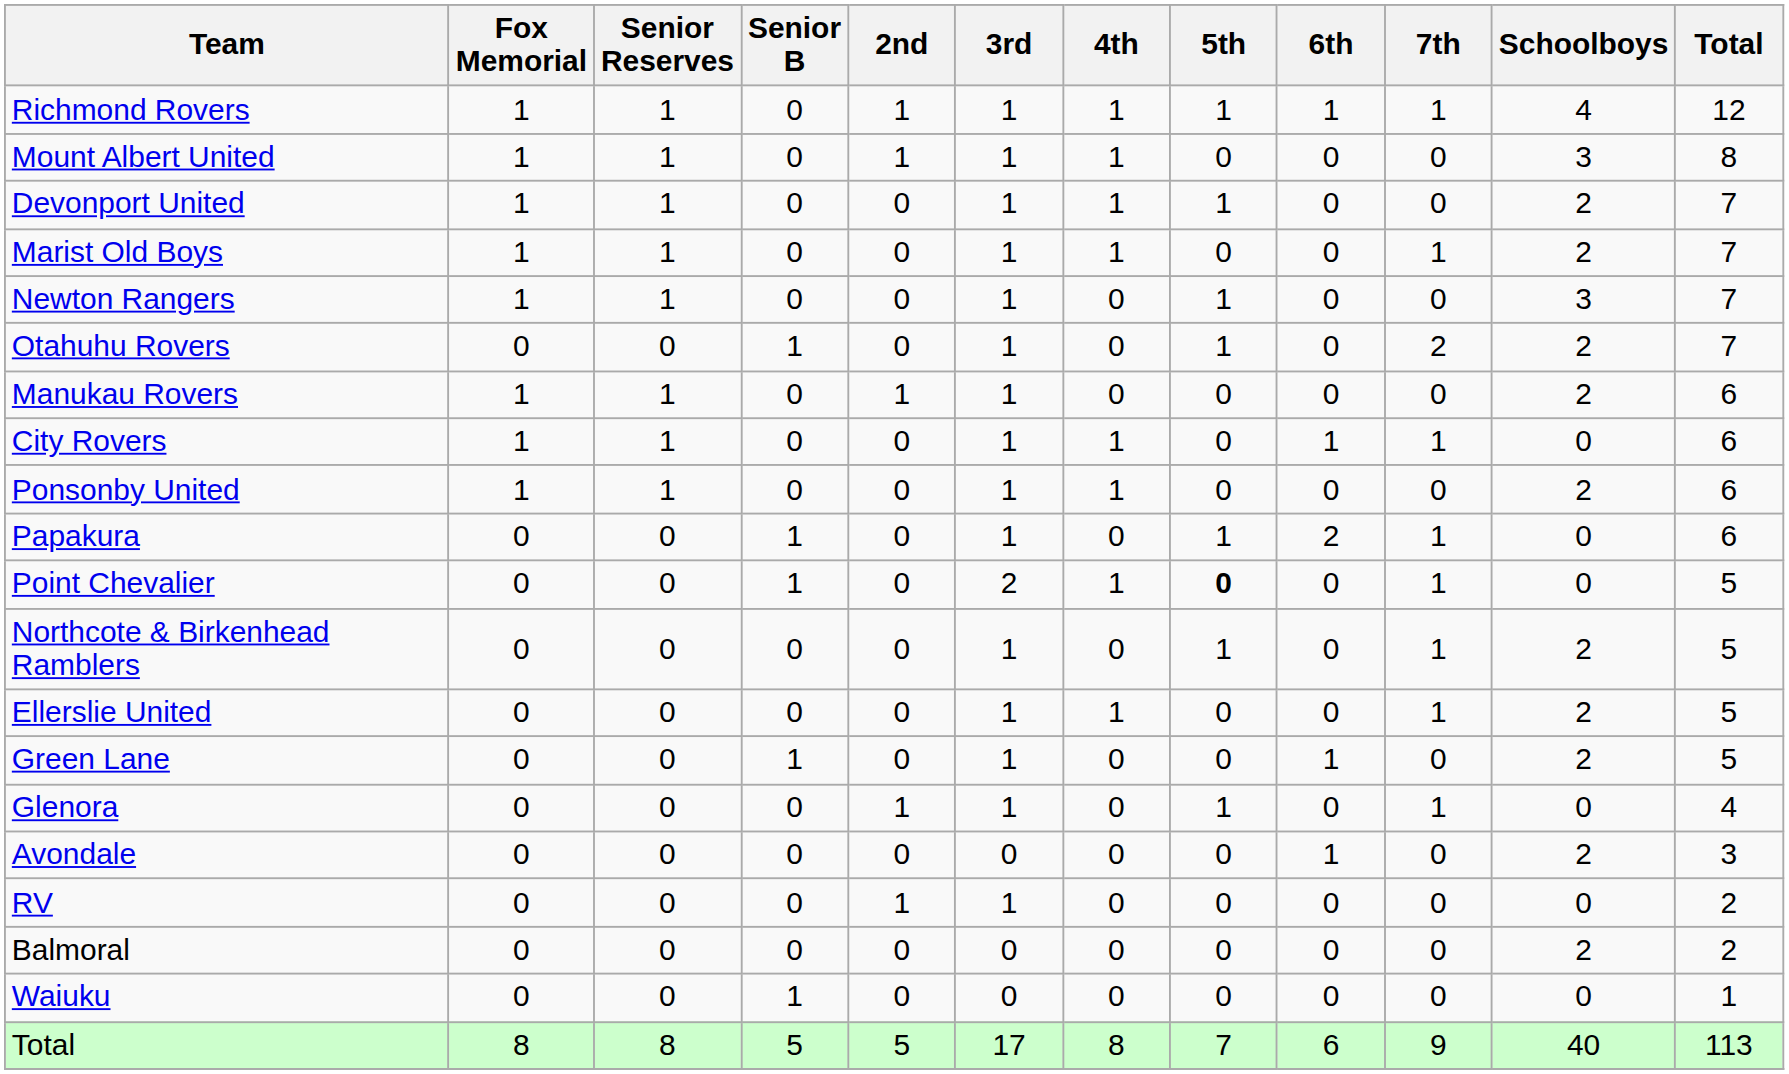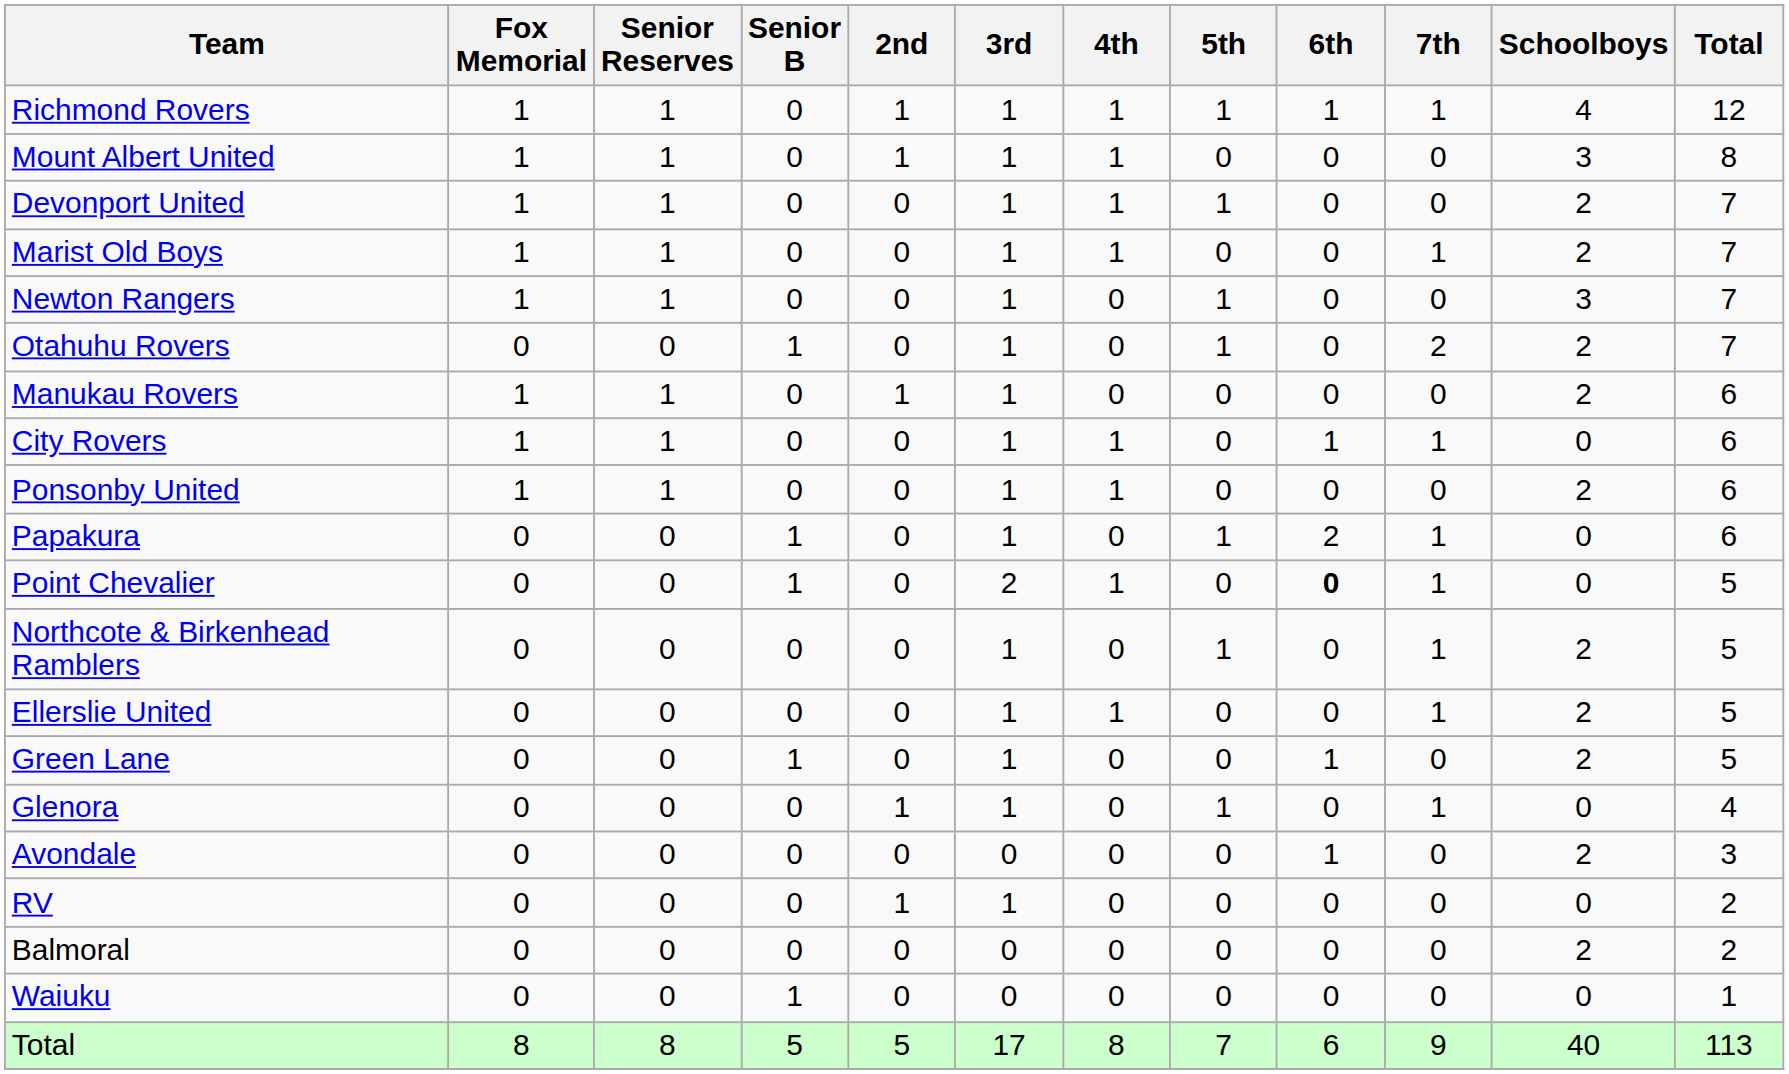(1224, 583) bold -> (1224, 583) normal
(1331, 583) normal -> (1331, 583) bold
